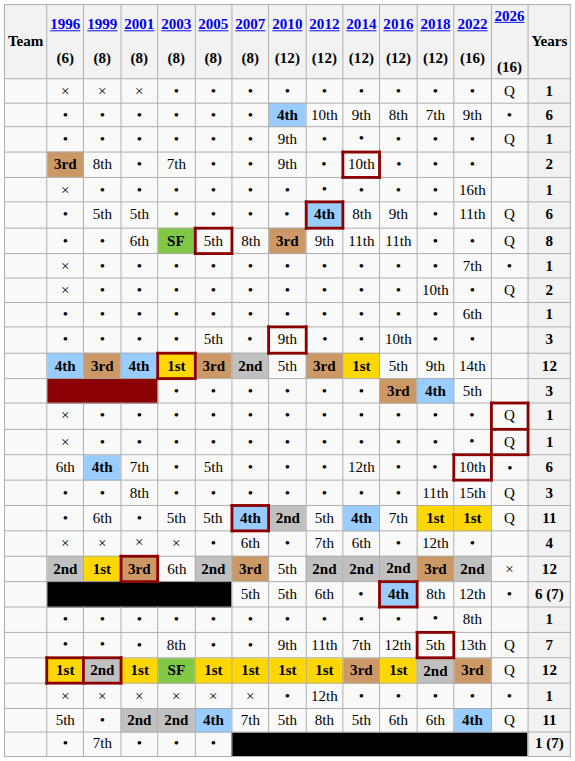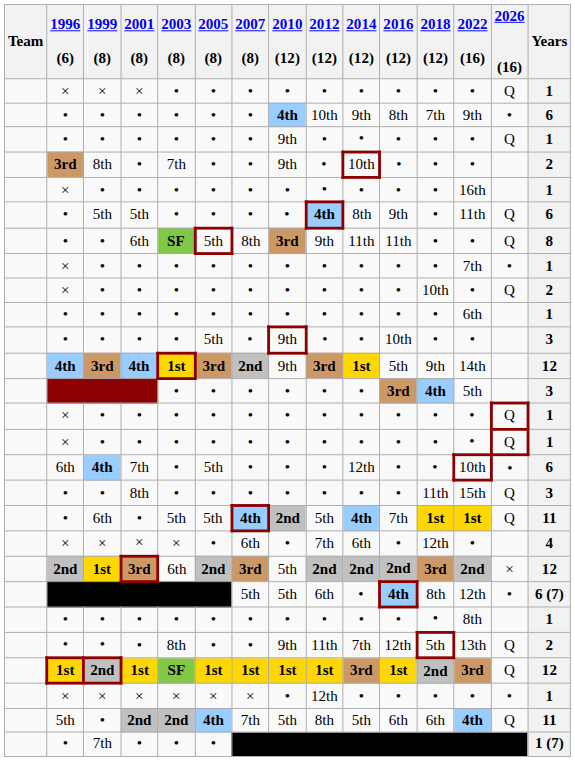(287, 366) 5th -> (287, 366) 9th
(549, 644) 7 -> (549, 644) 2
